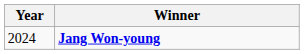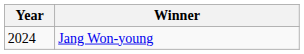(109, 37) bold -> (106, 37) normal
